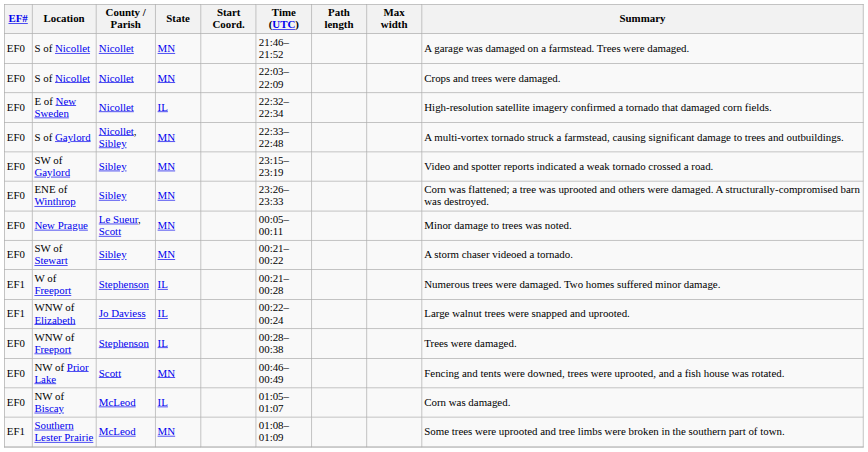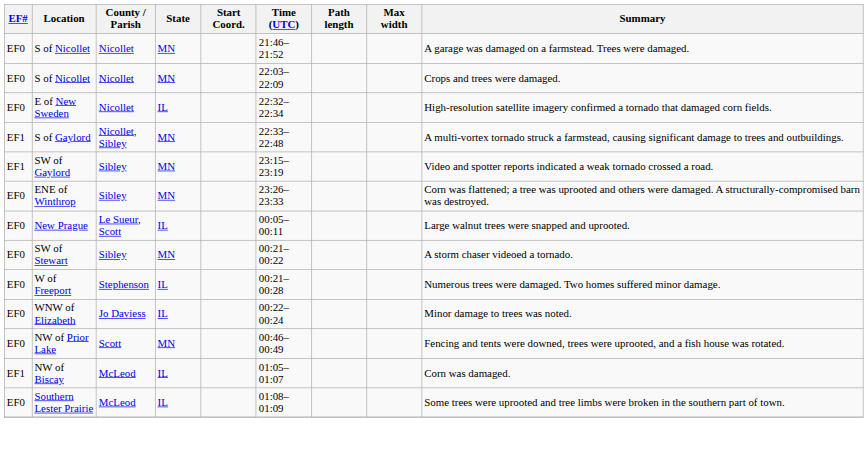(16, 137) EF0 -> (16, 137) EF1
(16, 166) EF0 -> (16, 166) EF1
(166, 225) MN -> (163, 225) IL
(498, 225) Minor damage to trees was noted. -> (527, 225) Large walnut trees were snapped and uprooted.
(16, 284) EF1 -> (16, 284) EF0
(16, 314) EF1 -> (16, 314) EF0
(527, 314) Large walnut trees were snapped and uprooted. -> (498, 314) Minor damage to trees was noted.
- row: (54, 343)
(16, 402) EF0 -> (16, 373) EF1
(16, 432) EF1 -> (16, 402) EF0
(166, 432) MN -> (163, 402) IL
